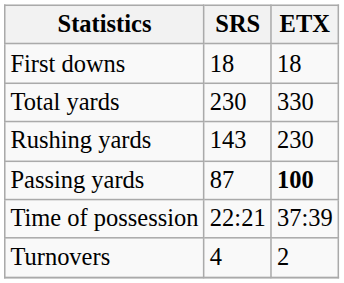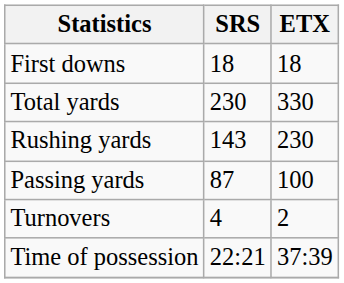(295, 179) bold -> (295, 179) normal
rows swapped: (60, 257) <-> (104, 218)
